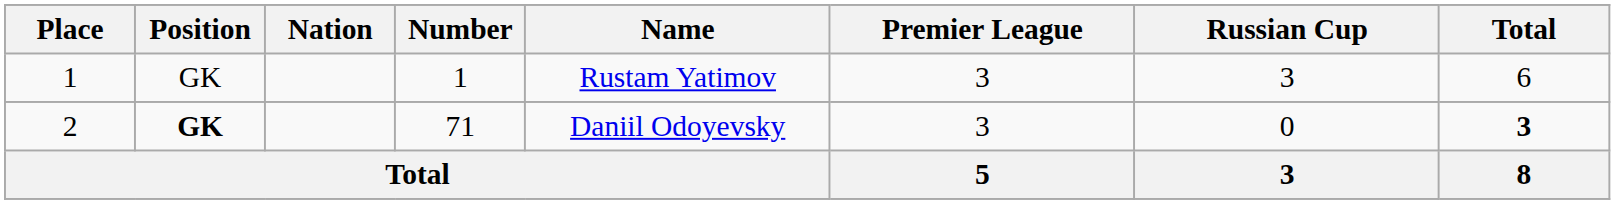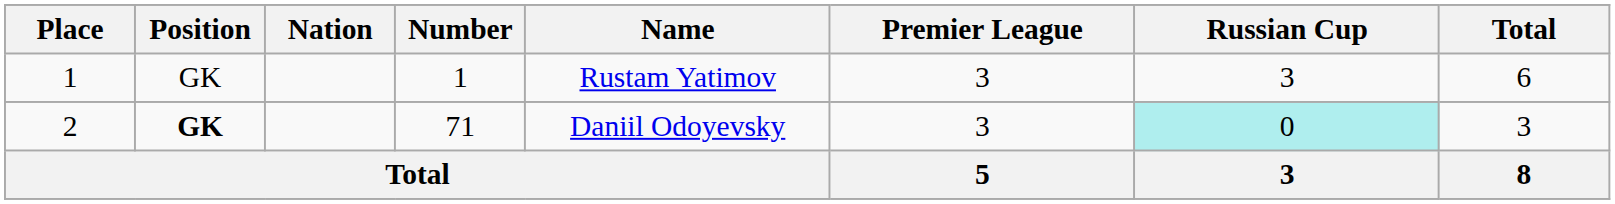(1287, 126) no background -> (1287, 126) paleturquoise background
(1524, 126) bold -> (1524, 126) normal
